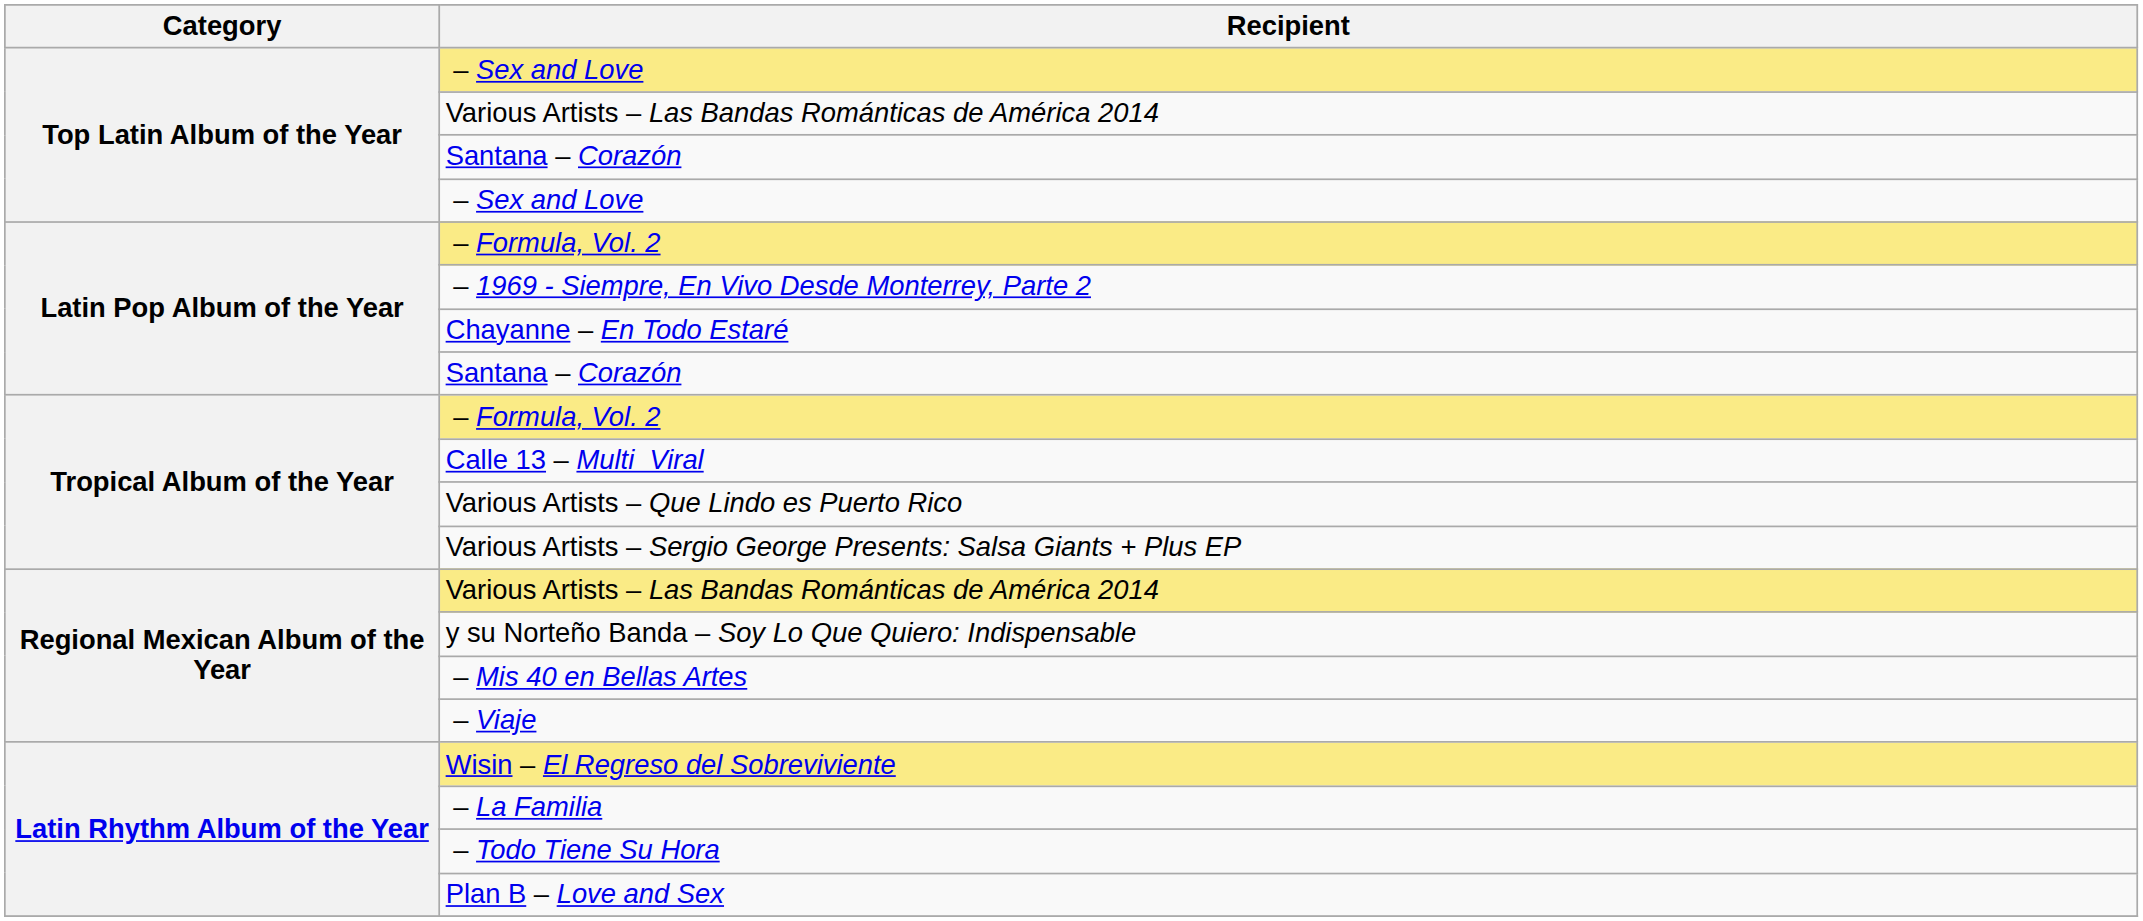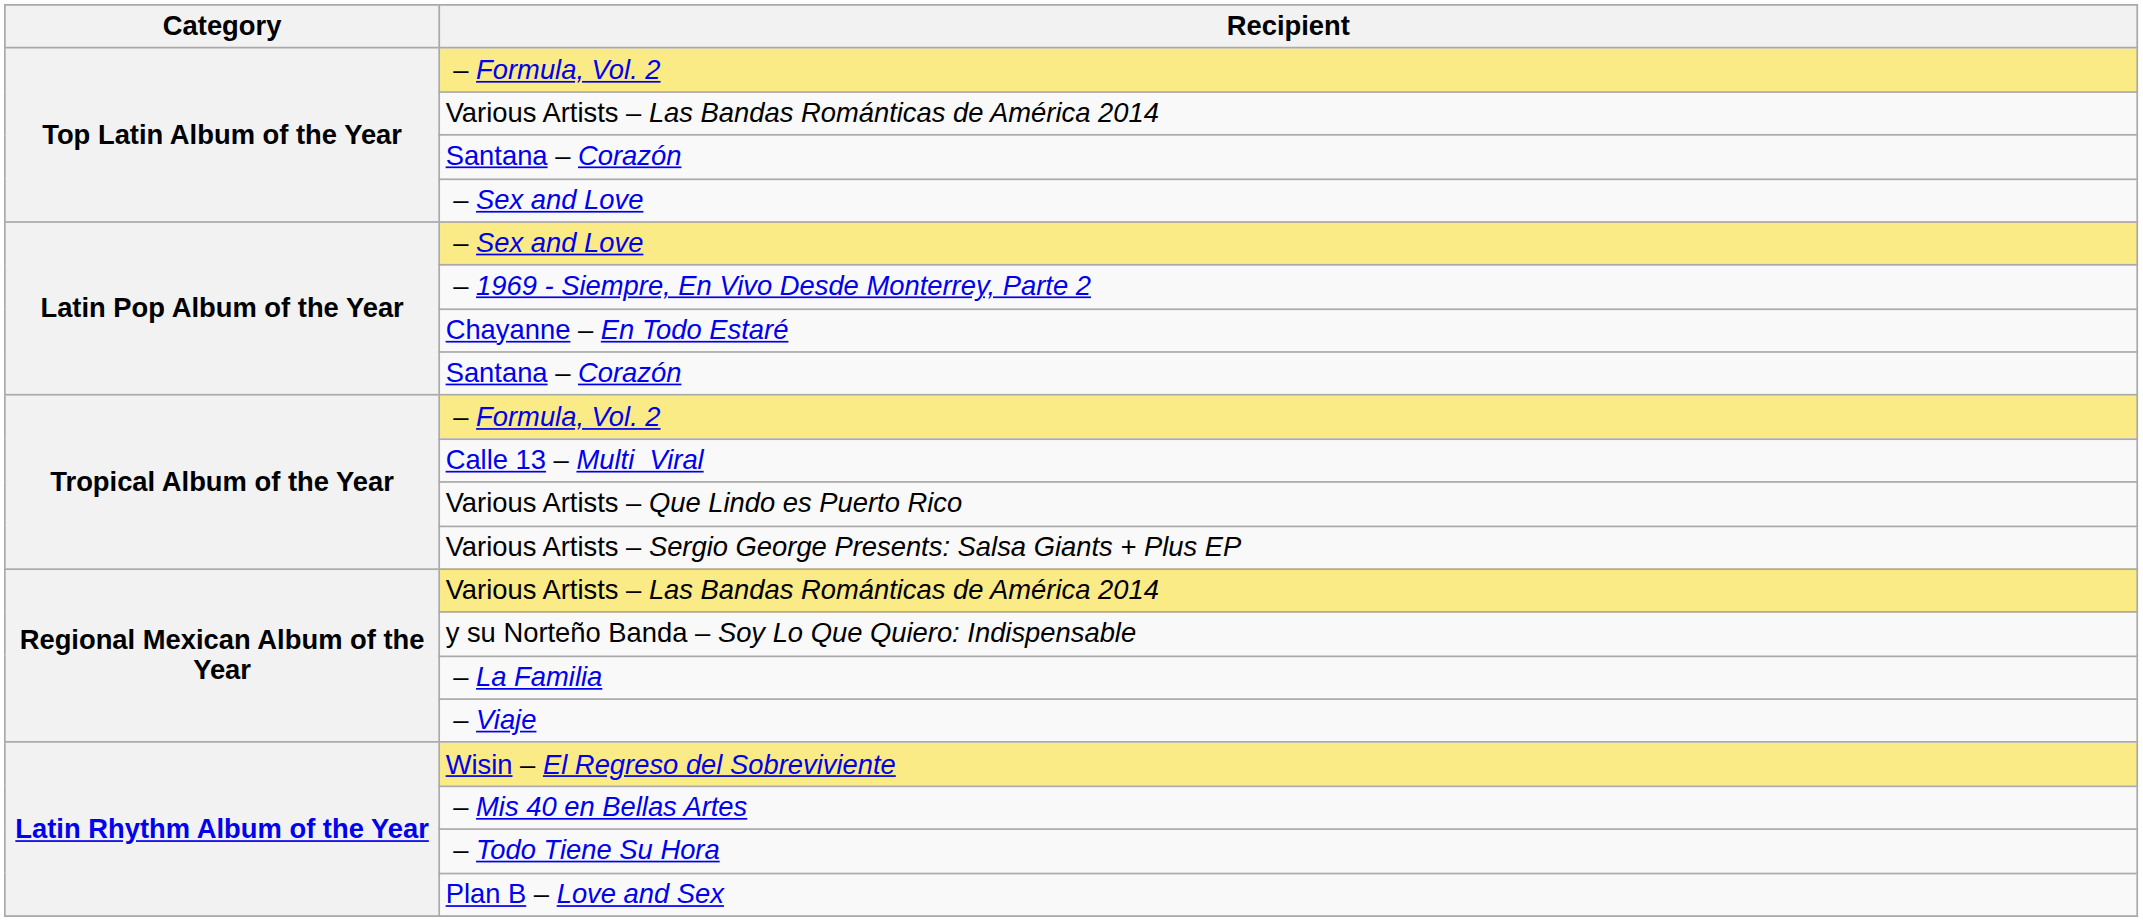(545, 69) – Sex and Love -> (553, 69) – Formula, Vol. 2
(553, 243) – Formula, Vol. 2 -> (545, 243) – Sex and Love
(596, 677) – Mis 40 en Bellas Artes -> (524, 677) – La Familia
(524, 807) – La Familia -> (596, 807) – Mis 40 en Bellas Artes
